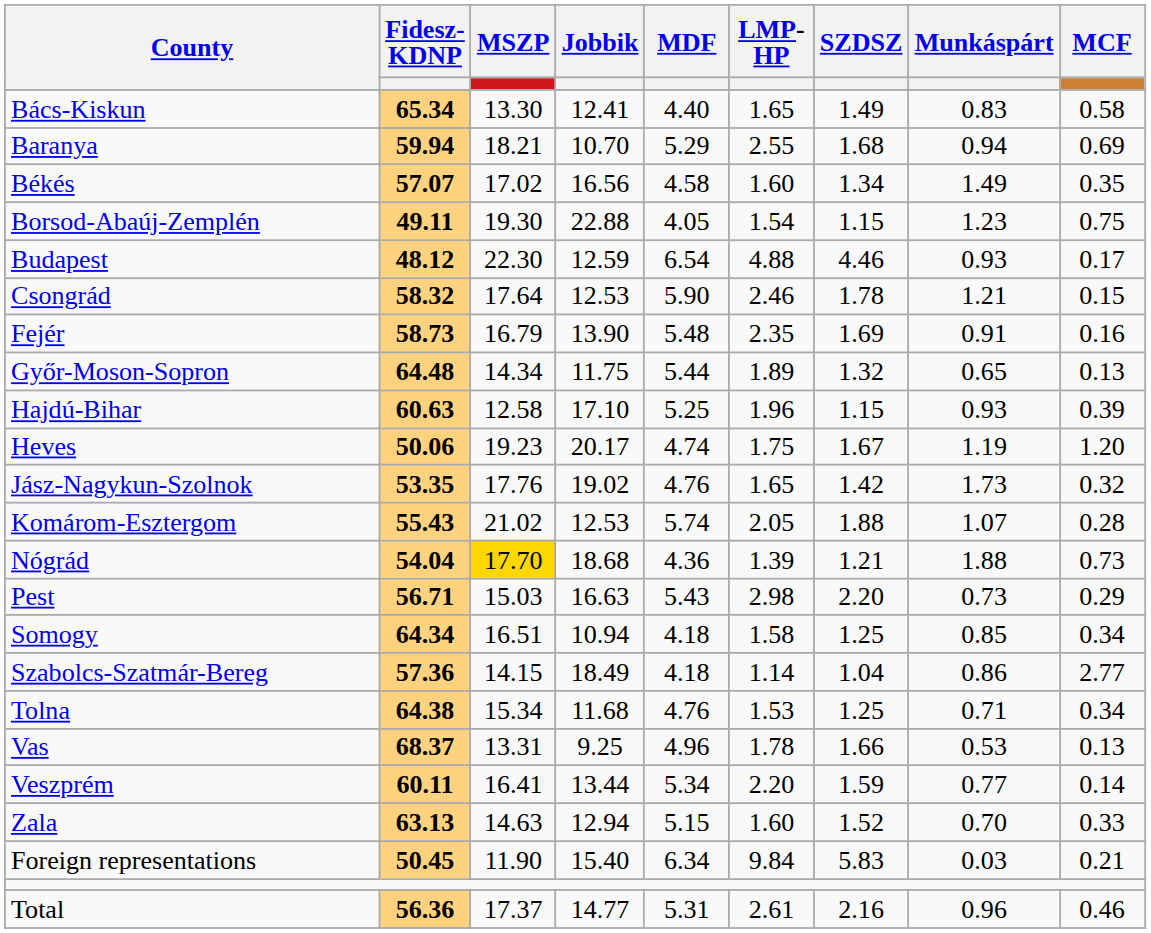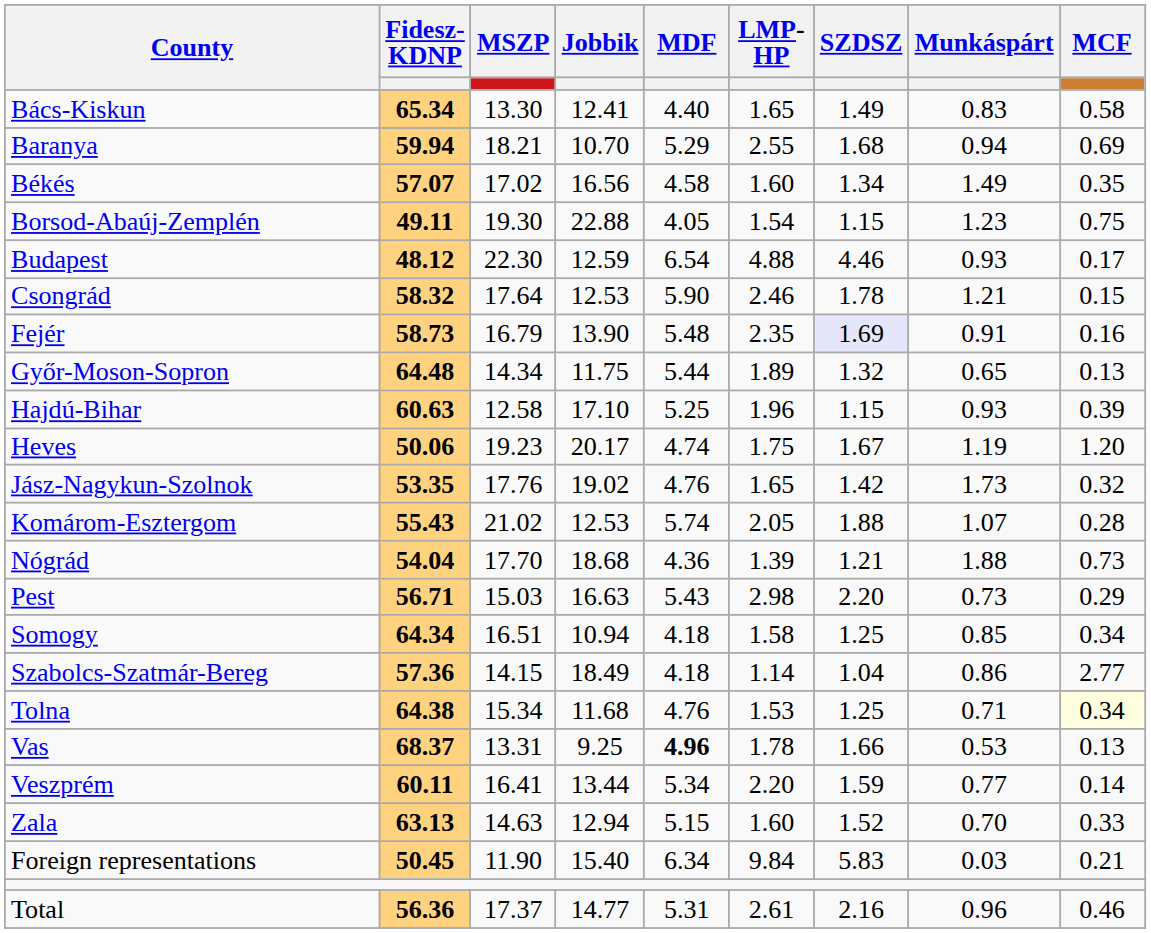(861, 334) no background -> (861, 334) lavender background
(513, 559) gold background -> (513, 559) no background
(1102, 710) no background -> (1102, 710) lightyellow background
(687, 747) normal -> (687, 747) bold
